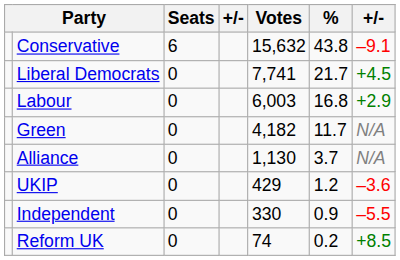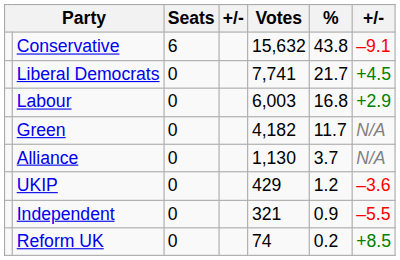(267, 213) 330 -> (267, 213) 321
